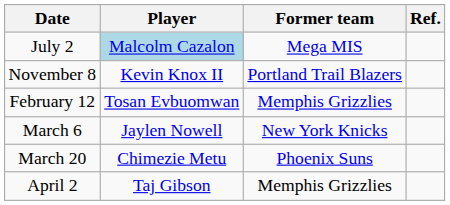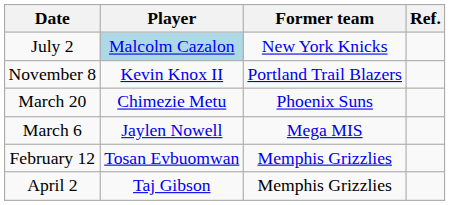(325, 46) Mega MIS -> (325, 46) New York Knicks
rows swapped: (52, 102) <-> (52, 158)
(325, 130) New York Knicks -> (325, 130) Mega MIS
